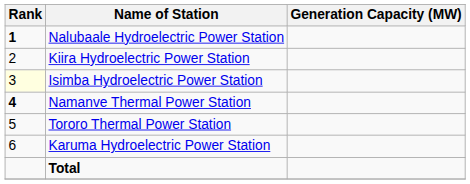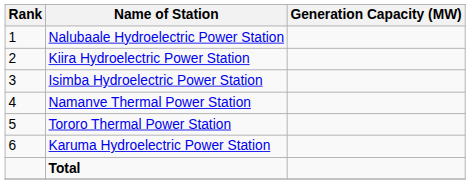(12, 37) bold -> (12, 37) normal
(12, 80) lightyellow background -> (12, 80) no background
(12, 102) bold -> (12, 102) normal
